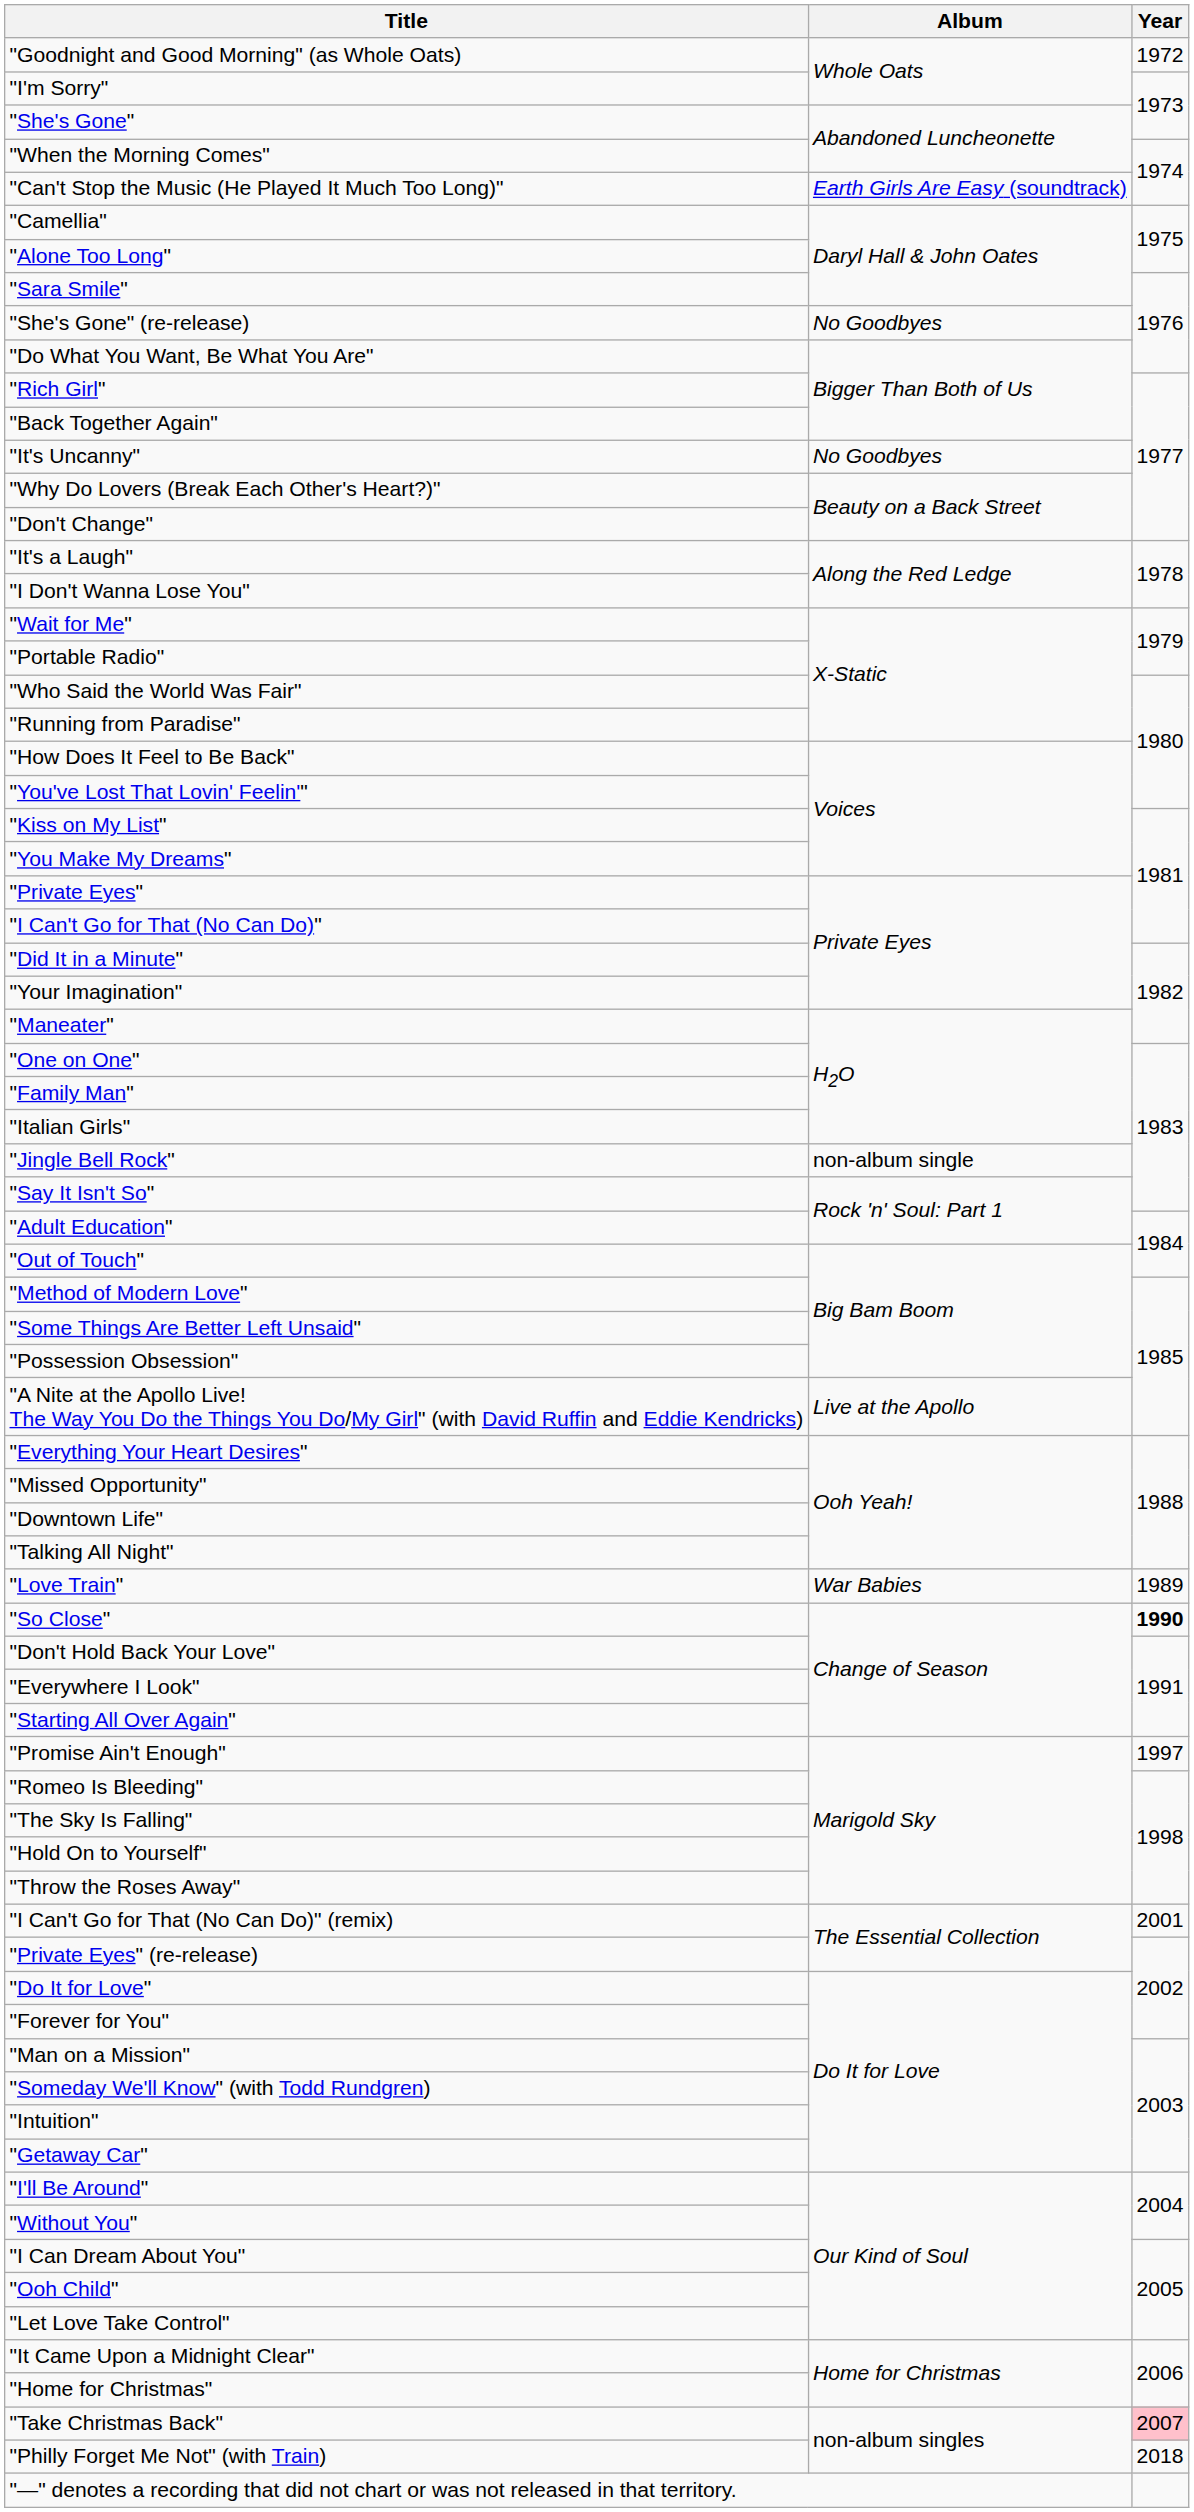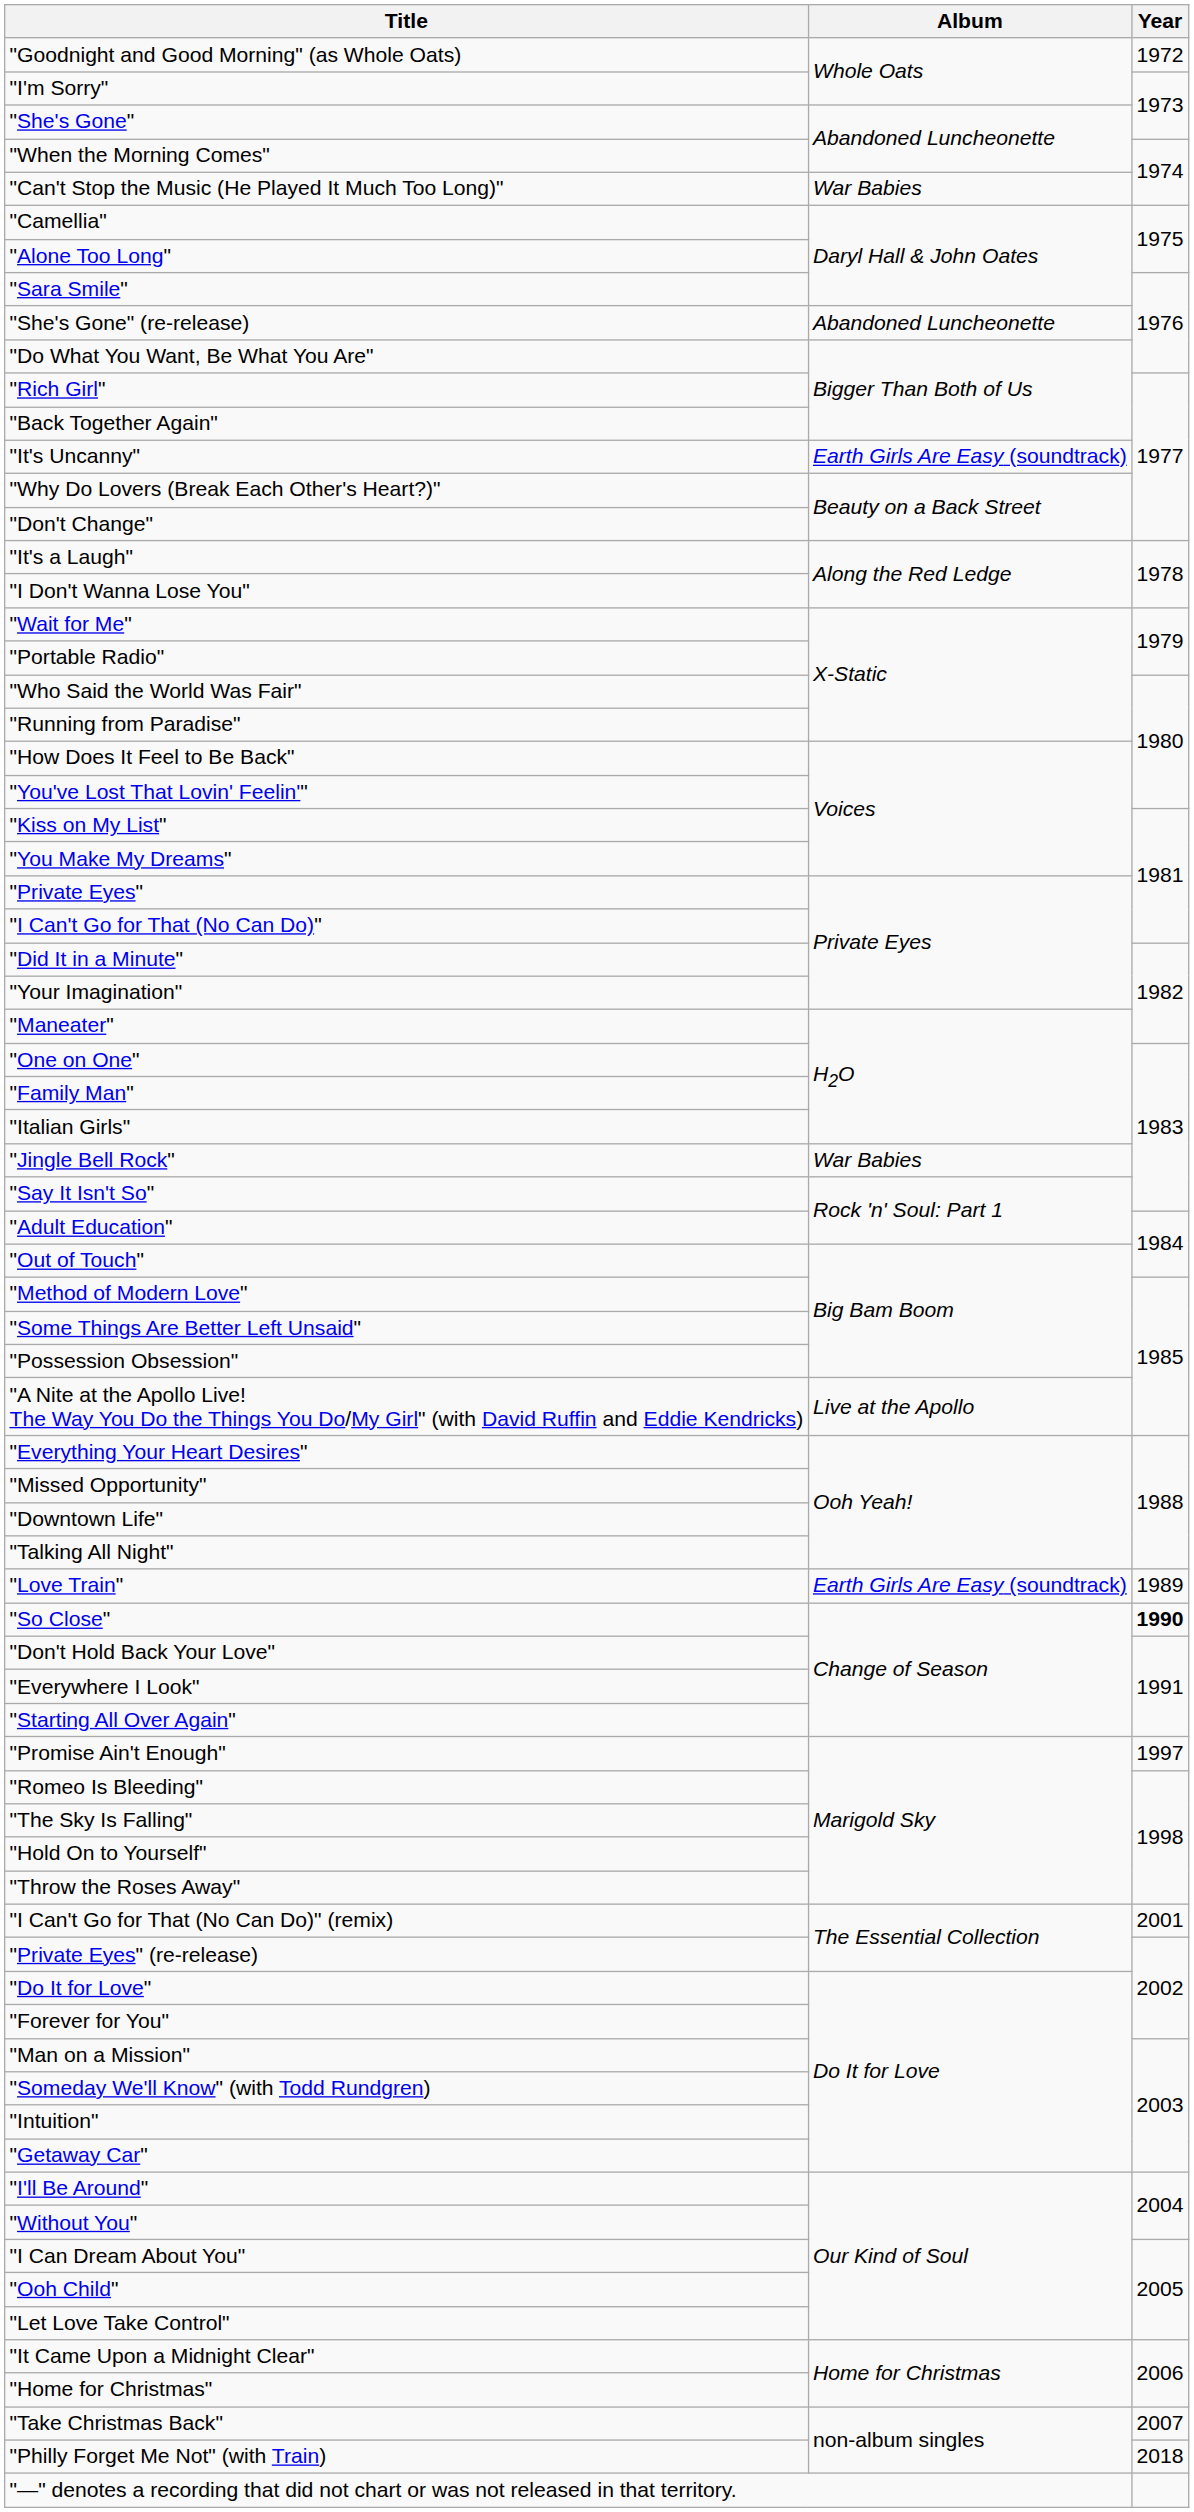(970, 188) Earth Girls Are Easy (soundtrack) -> (867, 188) War Babies
(878, 322) No Goodbyes -> (934, 322) Abandoned Luncheonette
(878, 456) No Goodbyes -> (970, 456) Earth Girls Are Easy (soundtrack)
(893, 1160) non-album single -> (867, 1160) War Babies
(867, 1585) War Babies -> (970, 1585) Earth Girls Are Easy (soundtrack)
(1160, 2423) pink background -> (1160, 2423) no background
